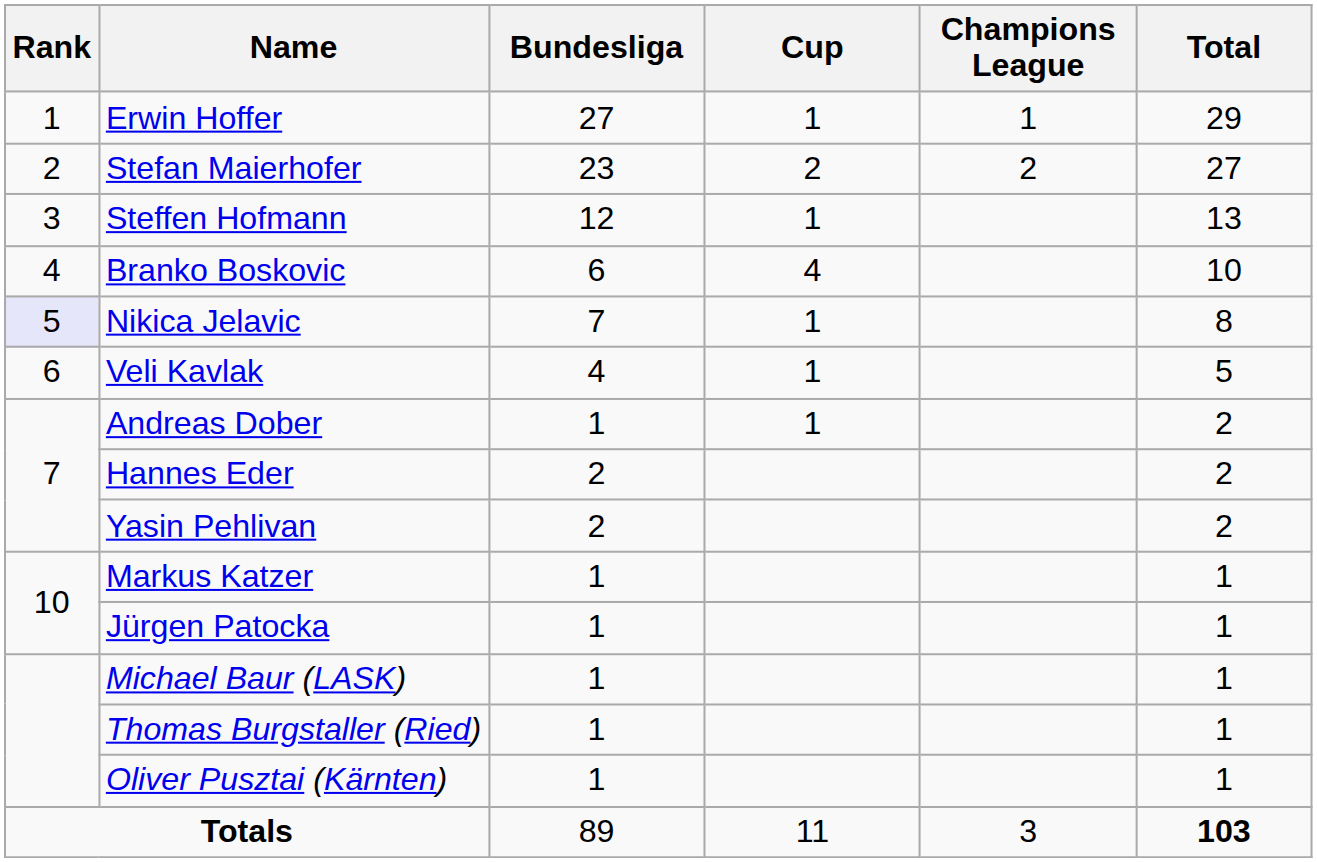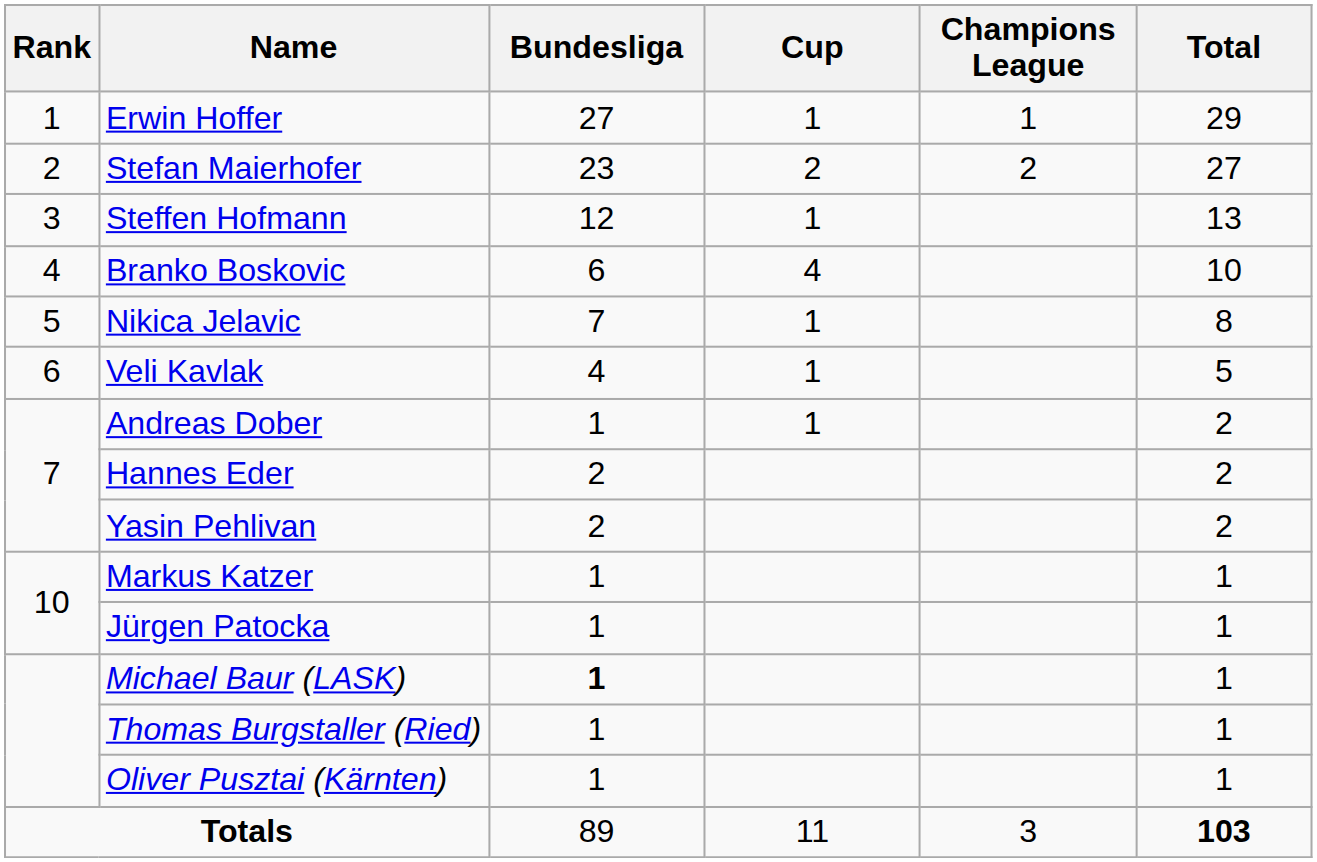(52, 321) lavender background -> (52, 321) no background
(597, 678) normal -> (597, 678) bold
